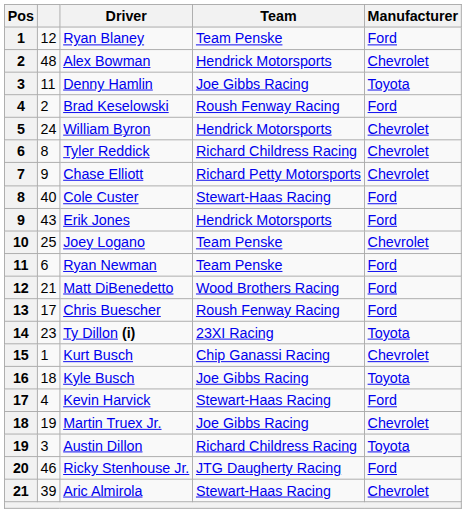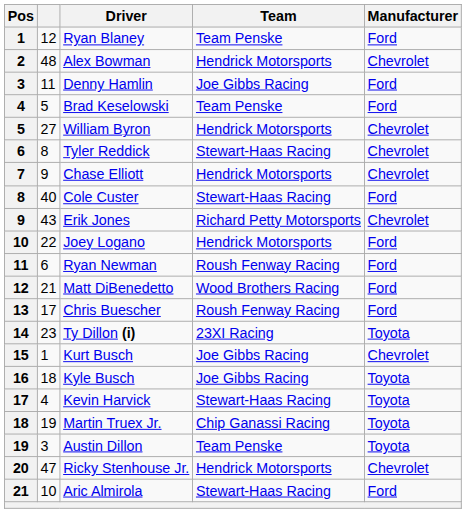(389, 84) Toyota -> (382, 84) Ford
(45, 106) 2 -> (45, 106) 5
(268, 106) Roush Fenway Racing -> (239, 106) Team Penske
(49, 129) 24 -> (49, 129) 27
(276, 152) Richard Childress Racing -> (263, 152) Stewart-Haas Racing
(278, 174) Richard Petty Motorsports -> (264, 174) Hendrick Motorsports
(264, 220) Hendrick Motorsports -> (278, 220) Richard Petty Motorsports
(382, 220) Ford -> (398, 220) Chevrolet
(49, 242) 25 -> (49, 242) 22
(239, 242) Team Penske -> (264, 242) Hendrick Motorsports
(398, 242) Chevrolet -> (382, 242) Ford
(239, 265) Team Penske -> (268, 265) Roush Fenway Racing
(263, 355) Chip Ganassi Racing -> (252, 355) Joe Gibbs Racing
(382, 400) Ford -> (389, 400) Toyota
(252, 423) Joe Gibbs Racing -> (263, 423) Chip Ganassi Racing
(398, 423) Chevrolet -> (389, 423) Toyota
(276, 446) Richard Childress Racing -> (239, 446) Team Penske
(49, 468) 46 -> (49, 468) 47
(269, 468) JTG Daugherty Racing -> (264, 468) Hendrick Motorsports
(382, 468) Ford -> (398, 468) Chevrolet
(49, 491) 39 -> (49, 491) 10
(398, 491) Chevrolet -> (382, 491) Ford
